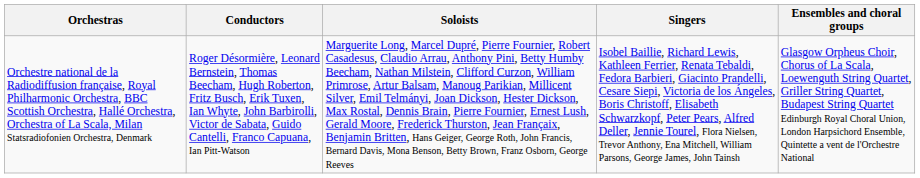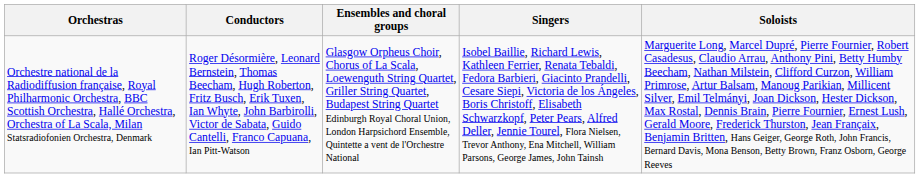columns swapped: (460, 20) <-> (846, 20)
